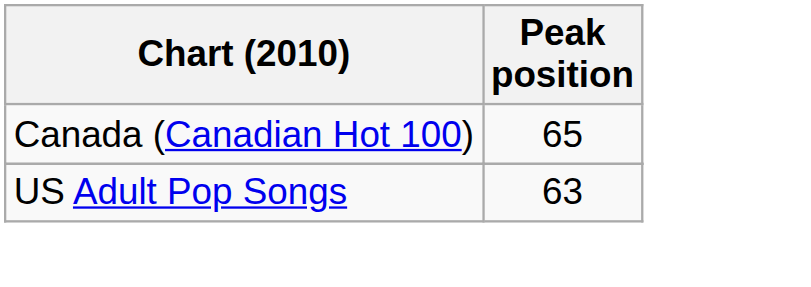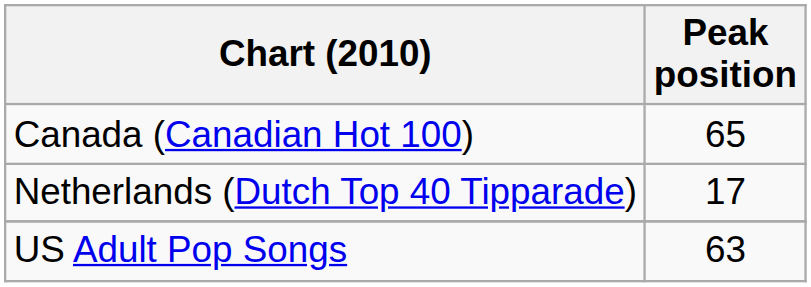+ row: (325, 191)
